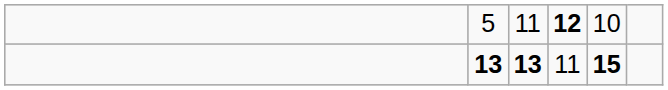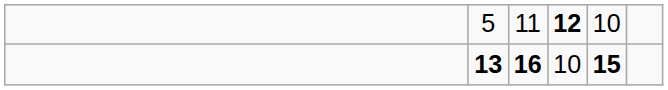(528, 64) 13 -> (528, 64) 16
(567, 64) 11 -> (567, 64) 10
